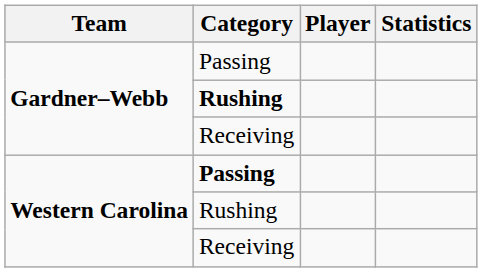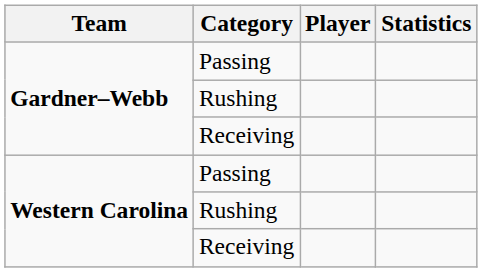(241, 98) bold -> (238, 98) normal
(237, 172) bold -> (235, 172) normal
